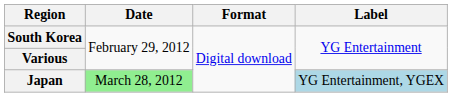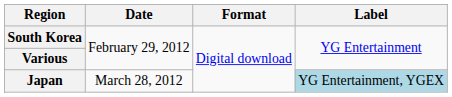(139, 80) lightgreen background -> (139, 80) no background
